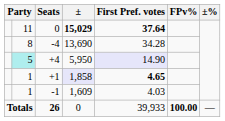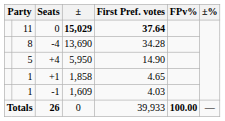(30, 60) paleturquoise background -> (30, 60) no background
(154, 60) lavender background -> (154, 60) no background
(81, 76) lavender background -> (81, 76) no background
(156, 76) bold -> (156, 76) normal
